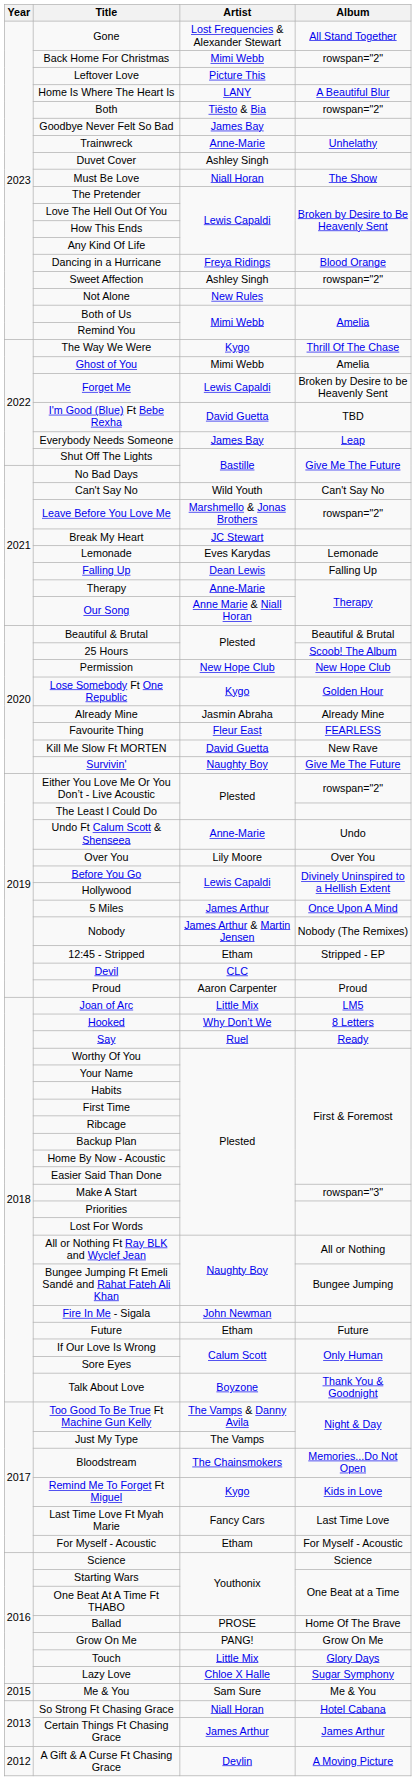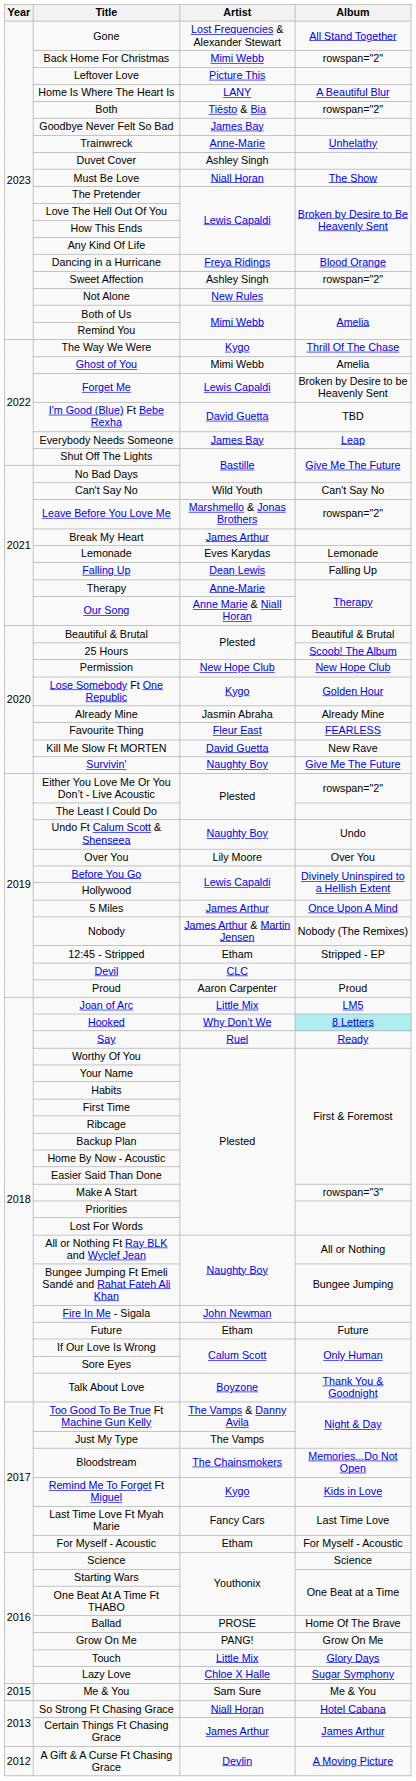(237, 537) JC Stewart -> (237, 537) James Arthur
(237, 834) Anne-Marie -> (237, 834) Naughty Boy
(353, 1022) no background -> (353, 1022) paleturquoise background
